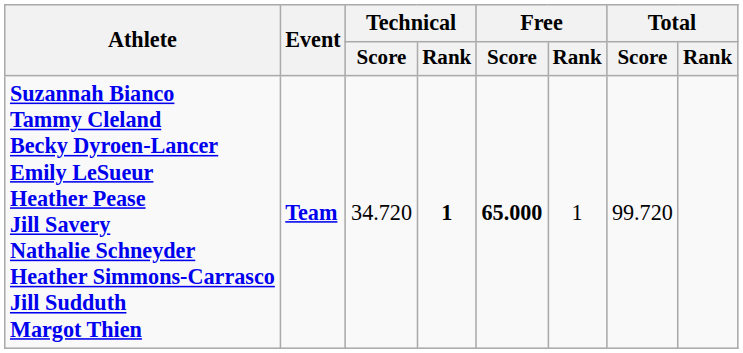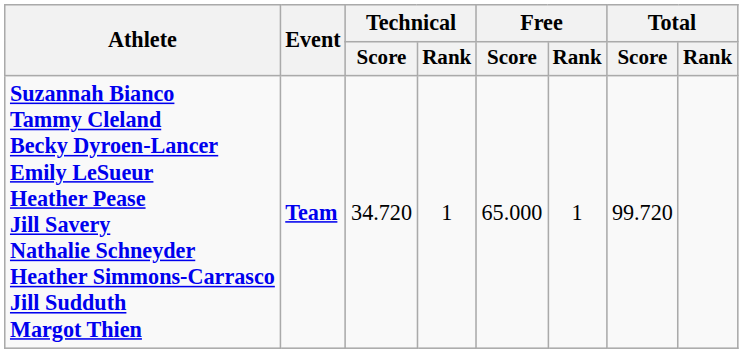(447, 212) bold -> (447, 212) normal
(512, 212) bold -> (512, 212) normal
